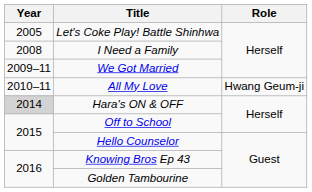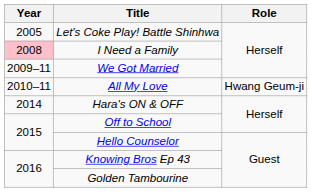(29, 50) no background -> (29, 50) pink background
(29, 104) lightgrey background -> (29, 104) no background
